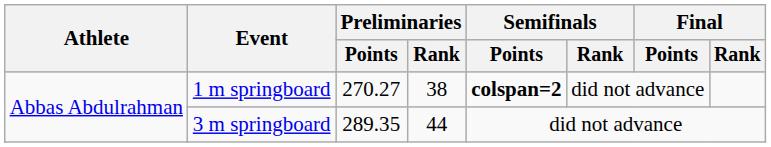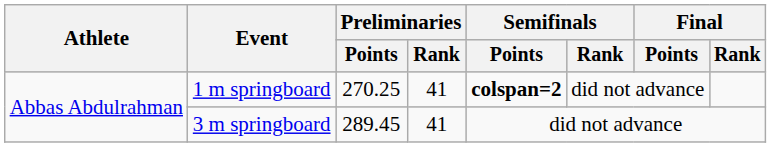(371, 89) 270.27 -> (371, 89) 270.25
(437, 89) 38 -> (437, 89) 41
(371, 124) 289.35 -> (371, 124) 289.45
(437, 124) 44 -> (437, 124) 41
